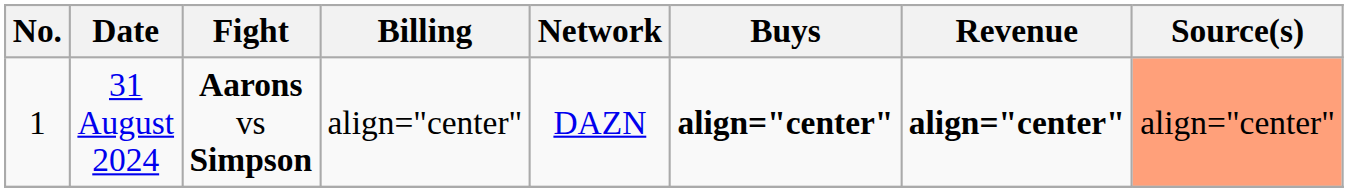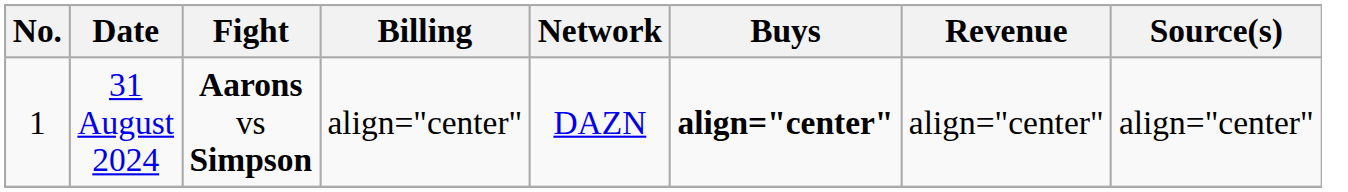(1017, 121) bold -> (1006, 121) normal
(1238, 121) lightsalmon background -> (1216, 121) no background
